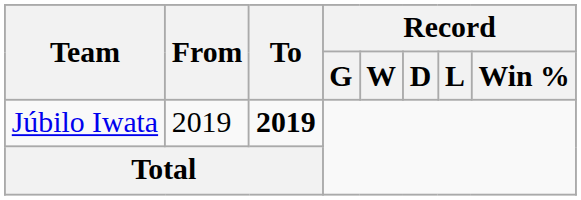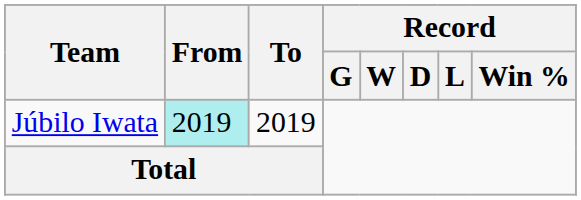(202, 122) no background -> (202, 122) paleturquoise background
(286, 122) bold -> (286, 122) normal
